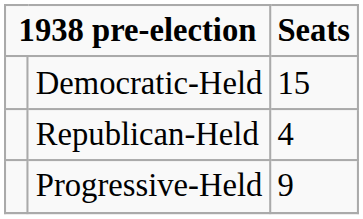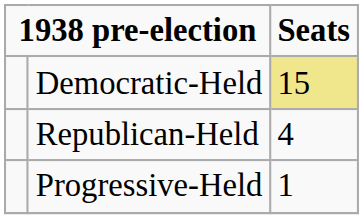(294, 82) no background -> (294, 82) khaki background
(286, 185) 9 -> (286, 185) 1
